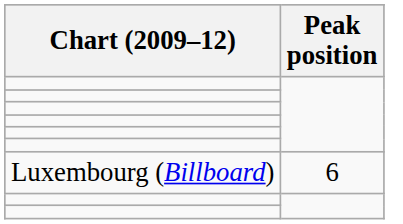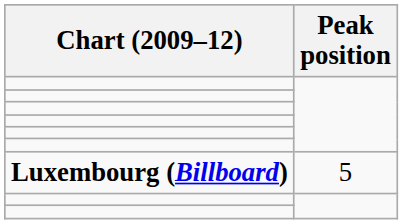(143, 172) normal -> (149, 172) bold
(332, 172) 6 -> (345, 172) 5
